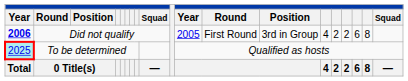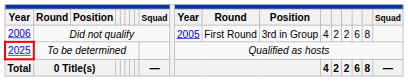(19, 33) bold -> (19, 33) normal
(19, 51) paleturquoise background -> (19, 51) no background
